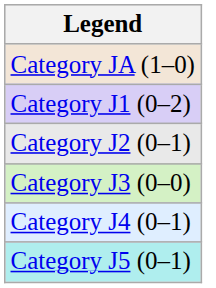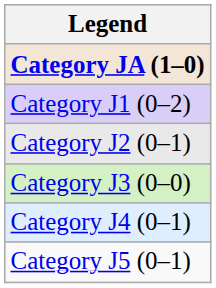(103, 63) normal -> (108, 63) bold
(101, 261) paleturquoise background -> (101, 261) no background
